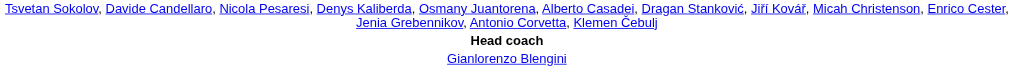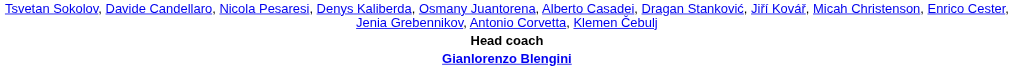(507, 59) normal -> (507, 59) bold
